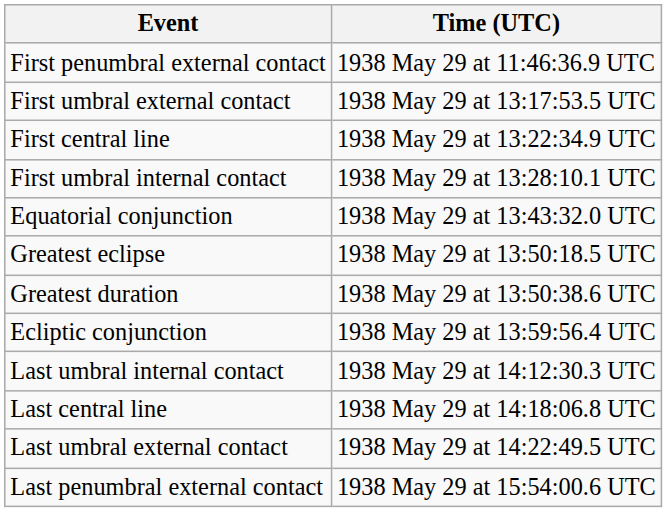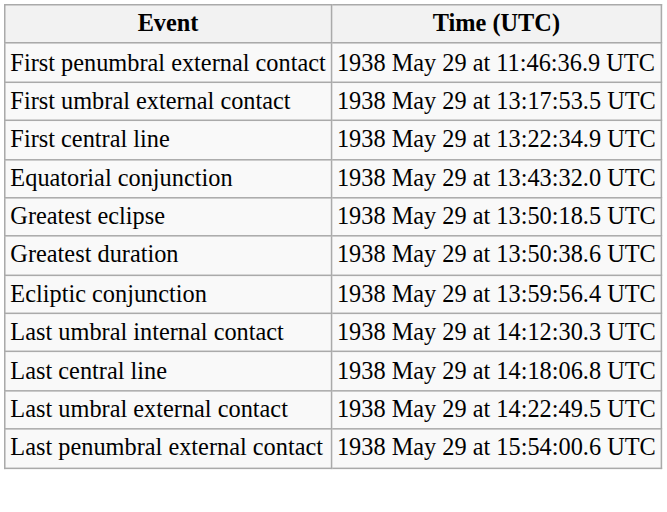- row: (148, 178)
